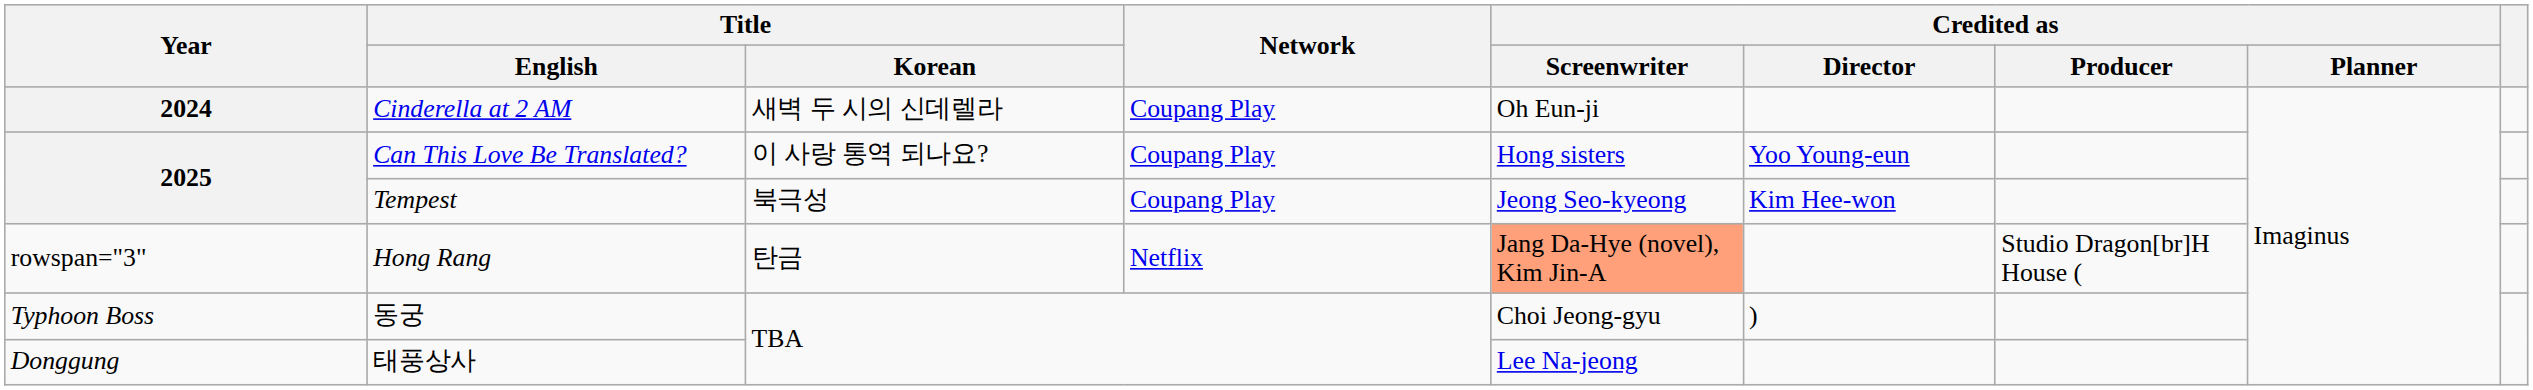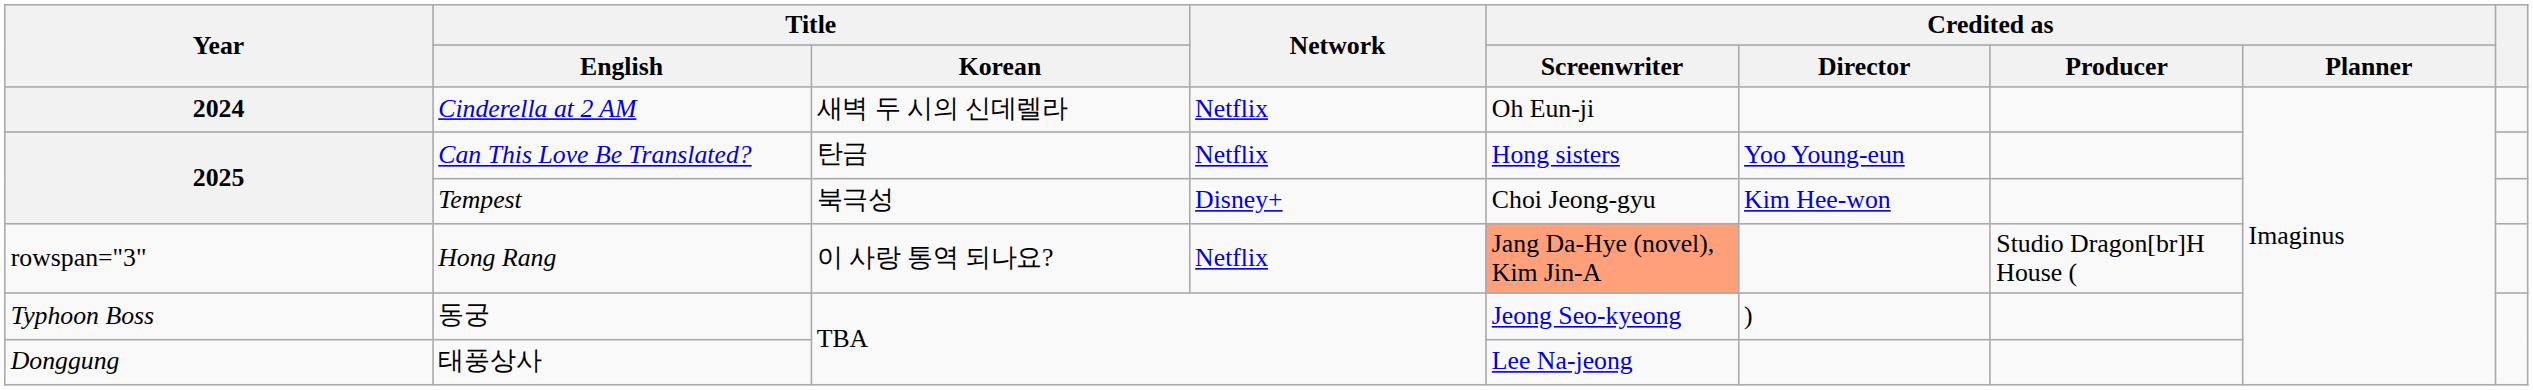(1203, 109) Coupang Play -> (1232, 109) Netflix
(870, 153) 이 사랑 통역 되나요? -> (842, 153) 탄금
(1203, 154) Coupang Play -> (1232, 154) Netflix
(1203, 200) Coupang Play -> (1239, 200) Disney+
(1592, 200) Jeong Seo-kyeong -> (1574, 200) Choi Jeong-gyu
(777, 257) 탄금 -> (935, 257) 이 사랑 통역 되나요?
(1579, 315) Choi Jeong-gyu -> (1587, 315) Jeong Seo-kyeong
